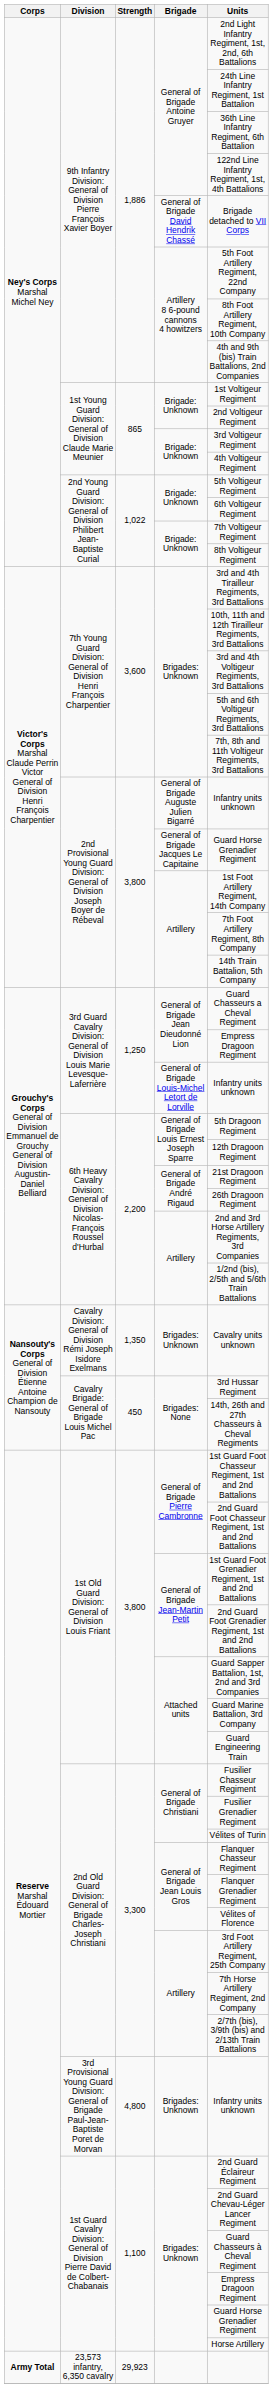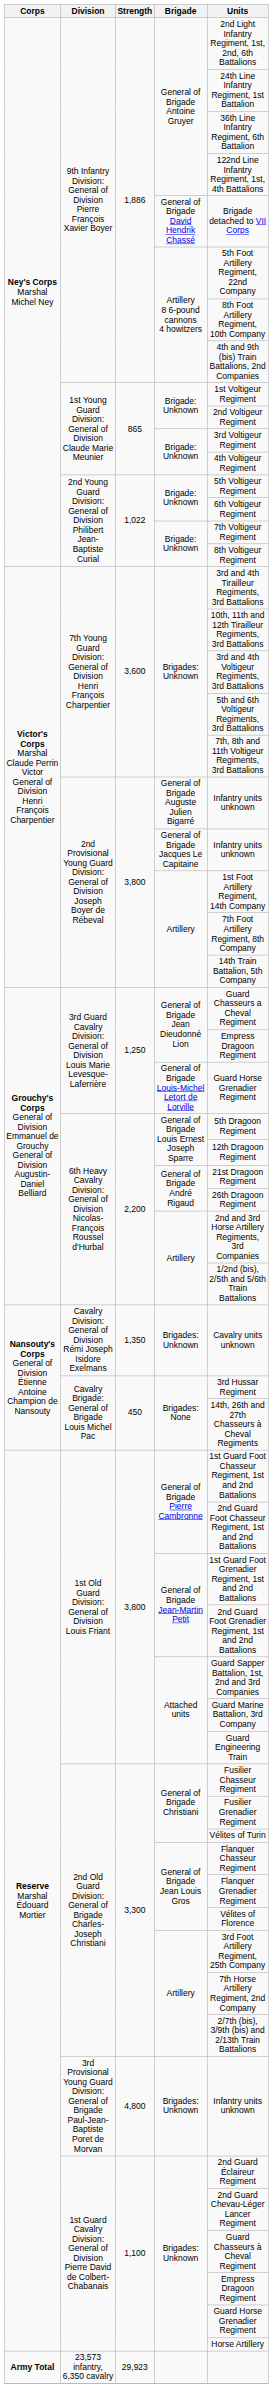(238, 850) Guard Horse Grenadier Regiment -> (238, 850) Infantry units unknown
(238, 1088) Infantry units unknown -> (238, 1088) Guard Horse Grenadier Regiment
